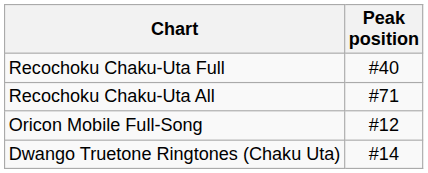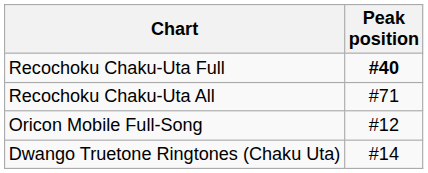(384, 67) normal -> (384, 67) bold
